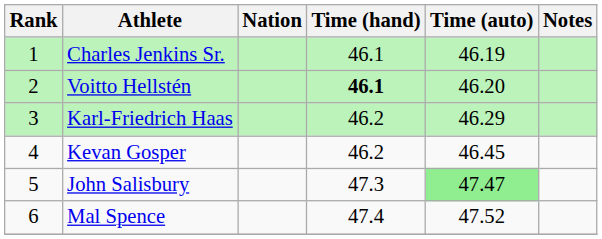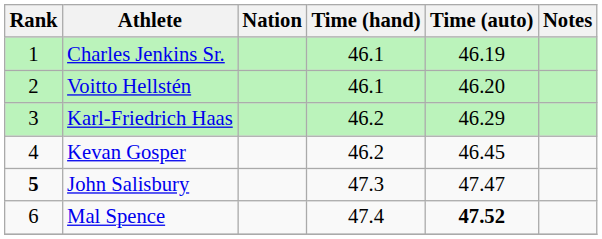(366, 86) bold -> (366, 86) normal
(33, 184) normal -> (33, 184) bold
(482, 184) lightgreen background -> (482, 184) no background
(482, 217) normal -> (482, 217) bold
